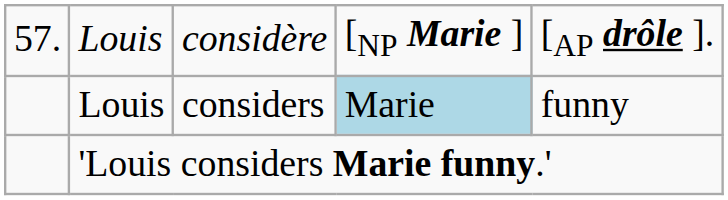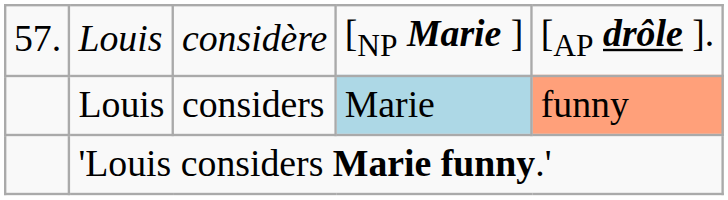(585, 104) no background -> (585, 104) lightsalmon background
